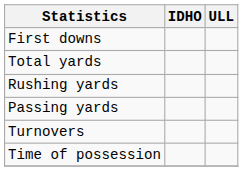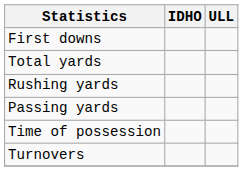rows swapped: (46, 132) <-> (84, 155)
